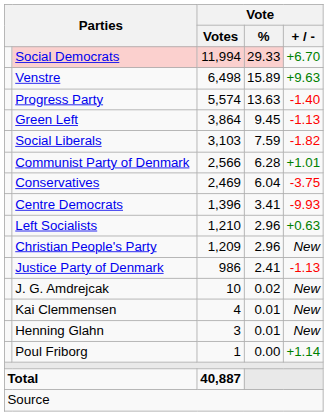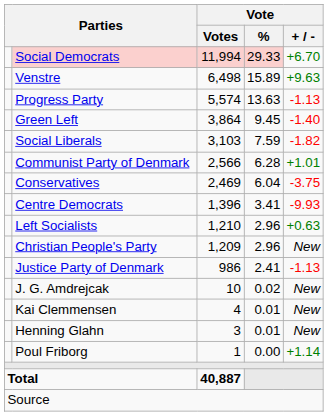(305, 99) -1.40 -> (305, 99) -1.13
(305, 120) -1.13 -> (305, 120) -1.40
